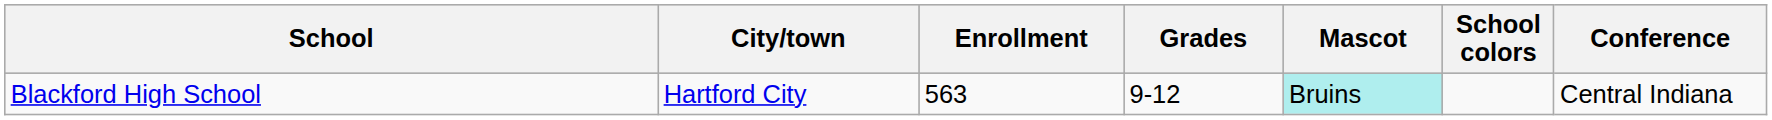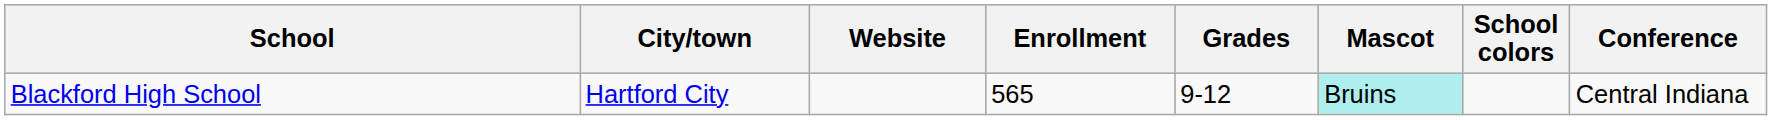+ column: (897, 38)
(946, 93) 563 -> (1012, 93) 565
